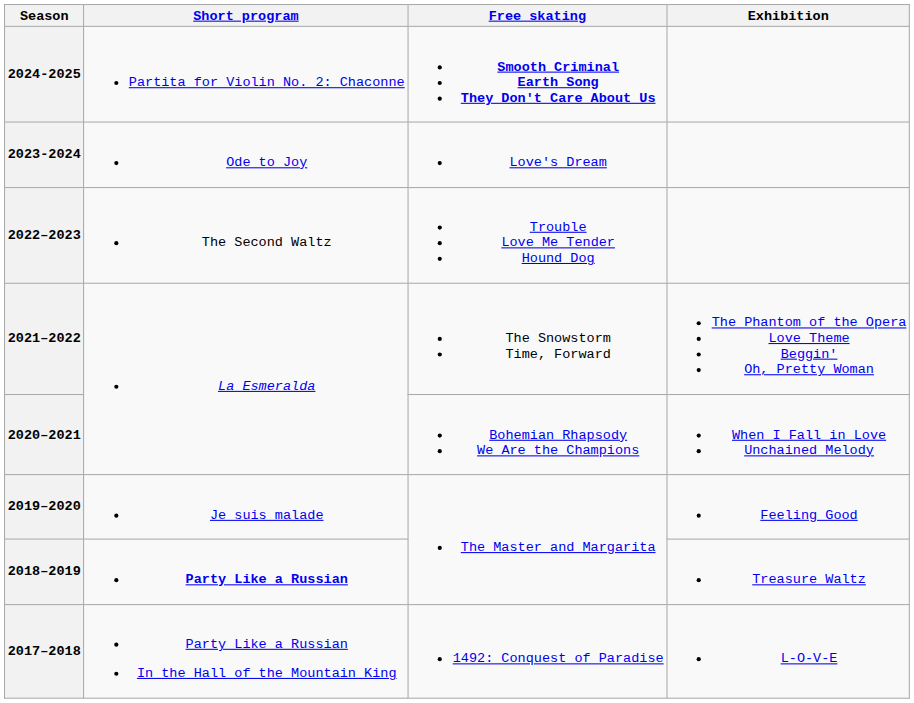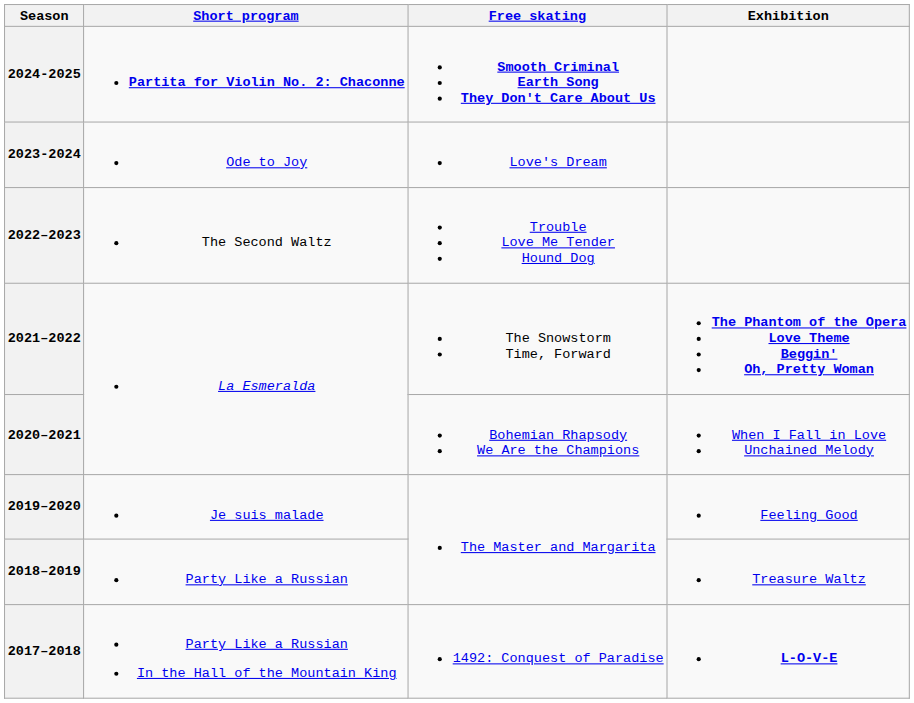(246, 82) normal -> (246, 82) bold
(788, 347) normal -> (788, 347) bold
(246, 580) bold -> (246, 580) normal
(788, 659) normal -> (788, 659) bold
